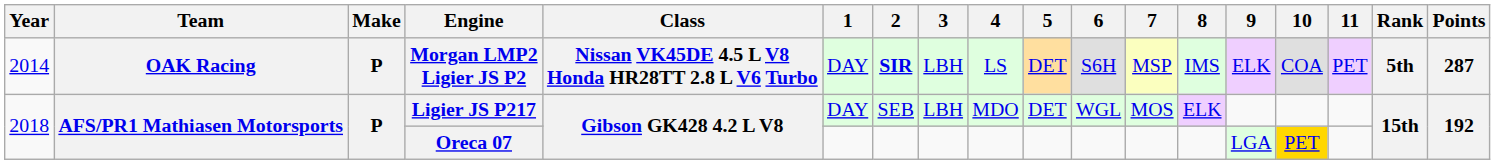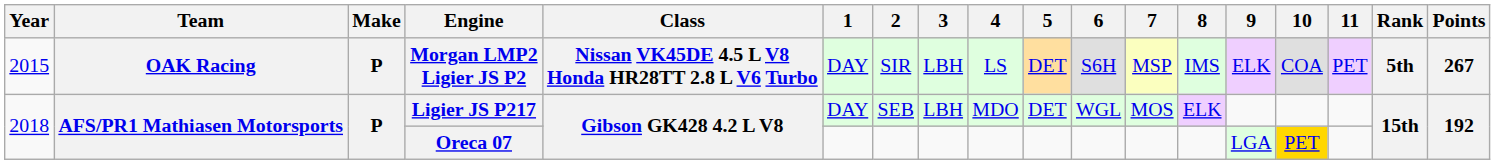(29, 65) 2014 -> (29, 65) 2015
(896, 65) bold -> (896, 65) normal
(1459, 65) 287 -> (1459, 65) 267
